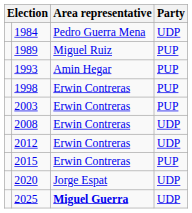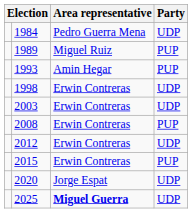(168, 87) PUP -> (169, 87) UDP
(168, 106) PUP -> (169, 106) UDP
(169, 124) UDP -> (168, 124) PUP
